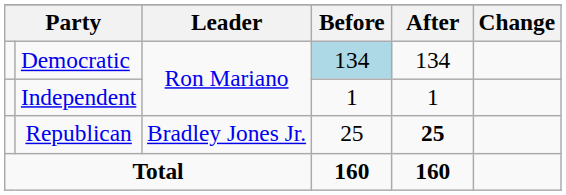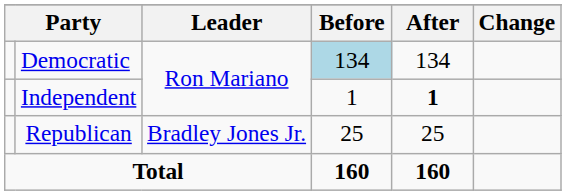(433, 97) normal -> (433, 97) bold
(433, 134) bold -> (433, 134) normal
